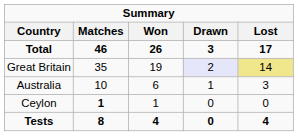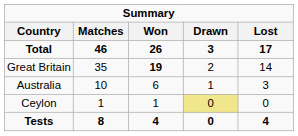(156, 67) normal -> (156, 67) bold
(211, 67) lavender background -> (211, 67) no background
(266, 67) khaki background -> (266, 67) no background
(101, 103) bold -> (101, 103) normal
(211, 103) no background -> (211, 103) khaki background
